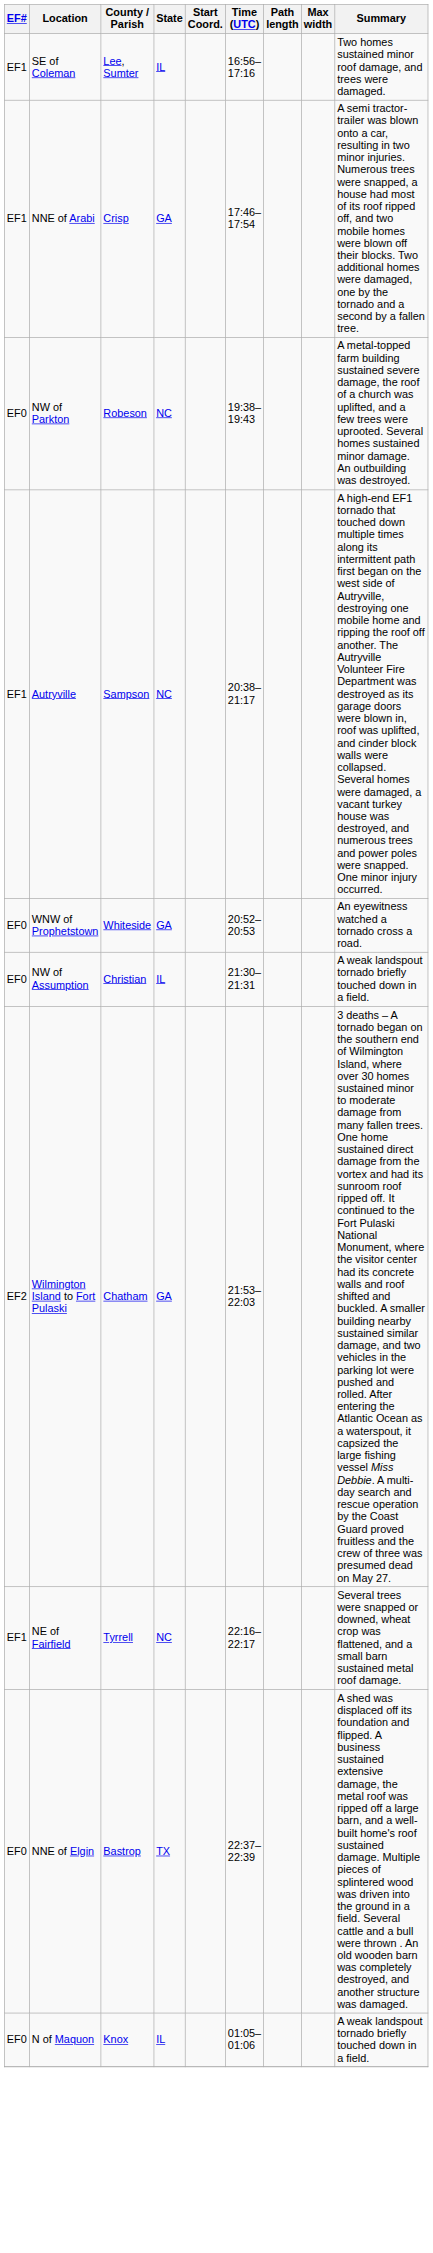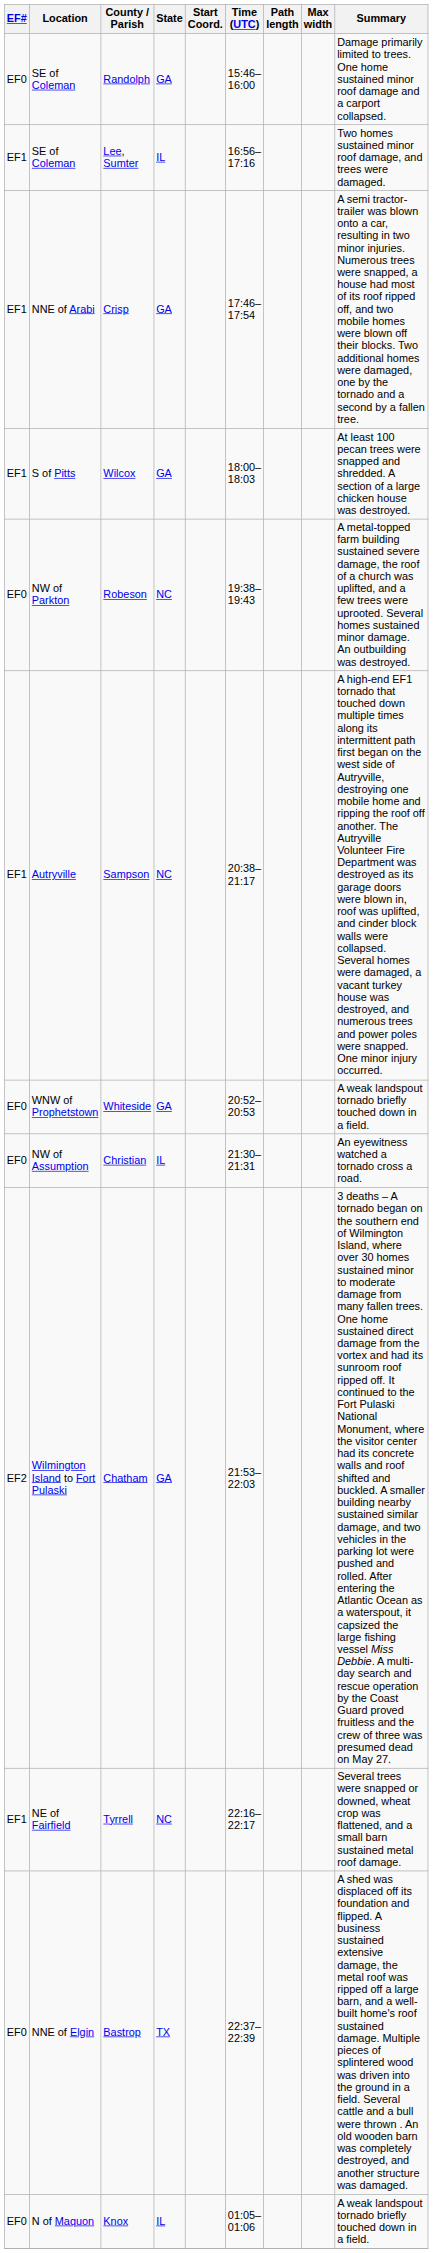+ row: (127, 79)
+ row: (119, 473)
(375, 925) An eyewitness watched a tornado cross a road. -> (380, 1106) A weak landspout tornado briefly touched down in a field.
(380, 979) A weak landspout tornado briefly touched down in a field. -> (375, 1160) An eyewitness watched a tornado cross a road.
